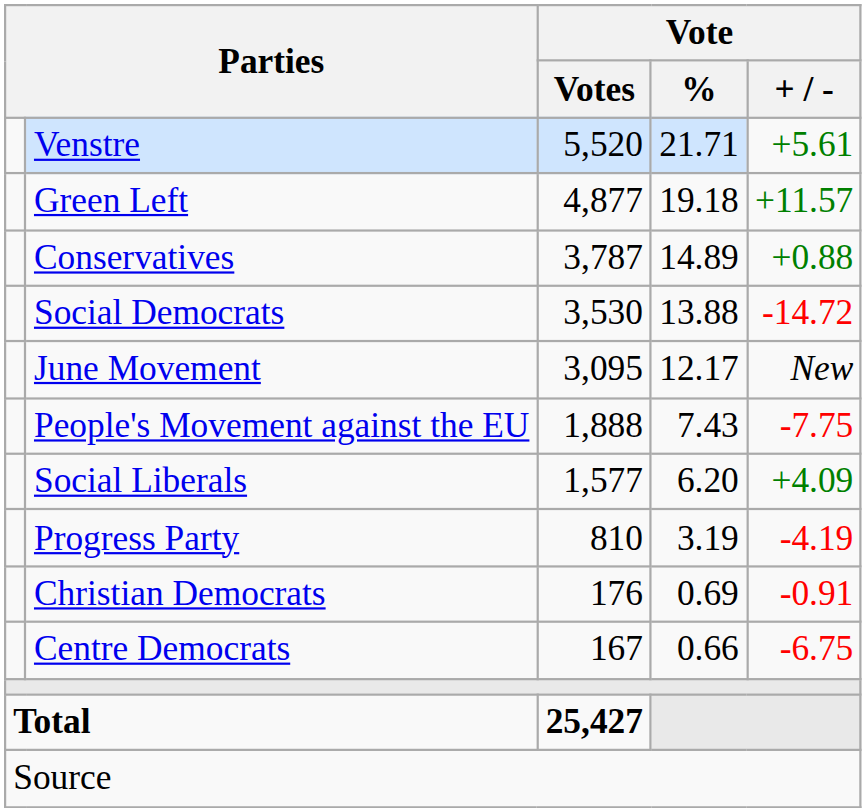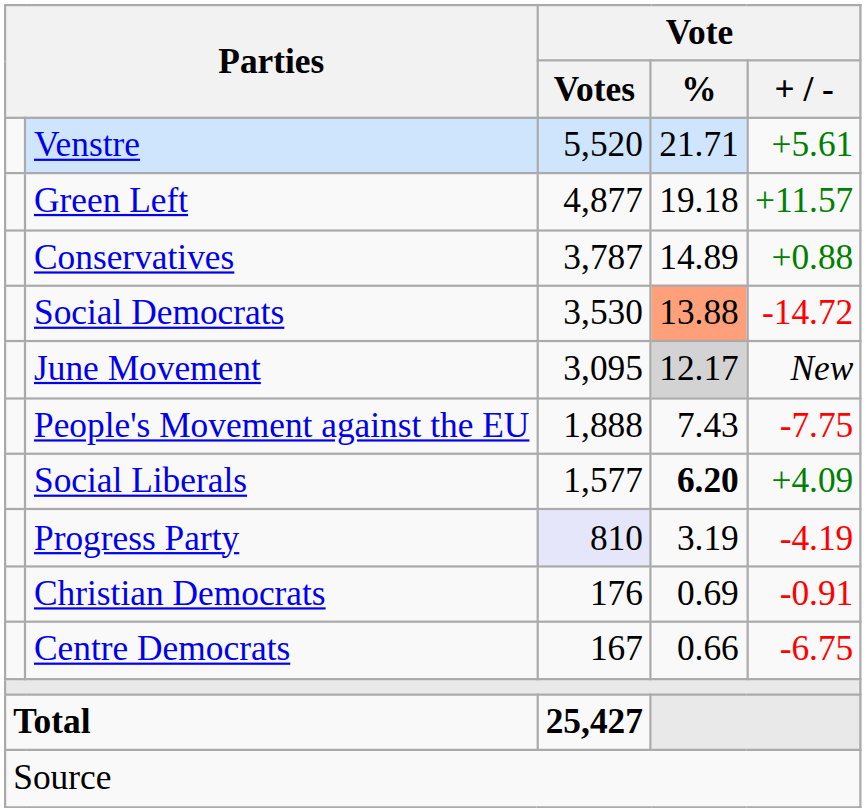(699, 312) no background -> (699, 312) lightsalmon background
(699, 369) no background -> (699, 369) lightgrey background
(708, 481) normal -> (708, 481) bold
(616, 537) no background -> (616, 537) lavender background
